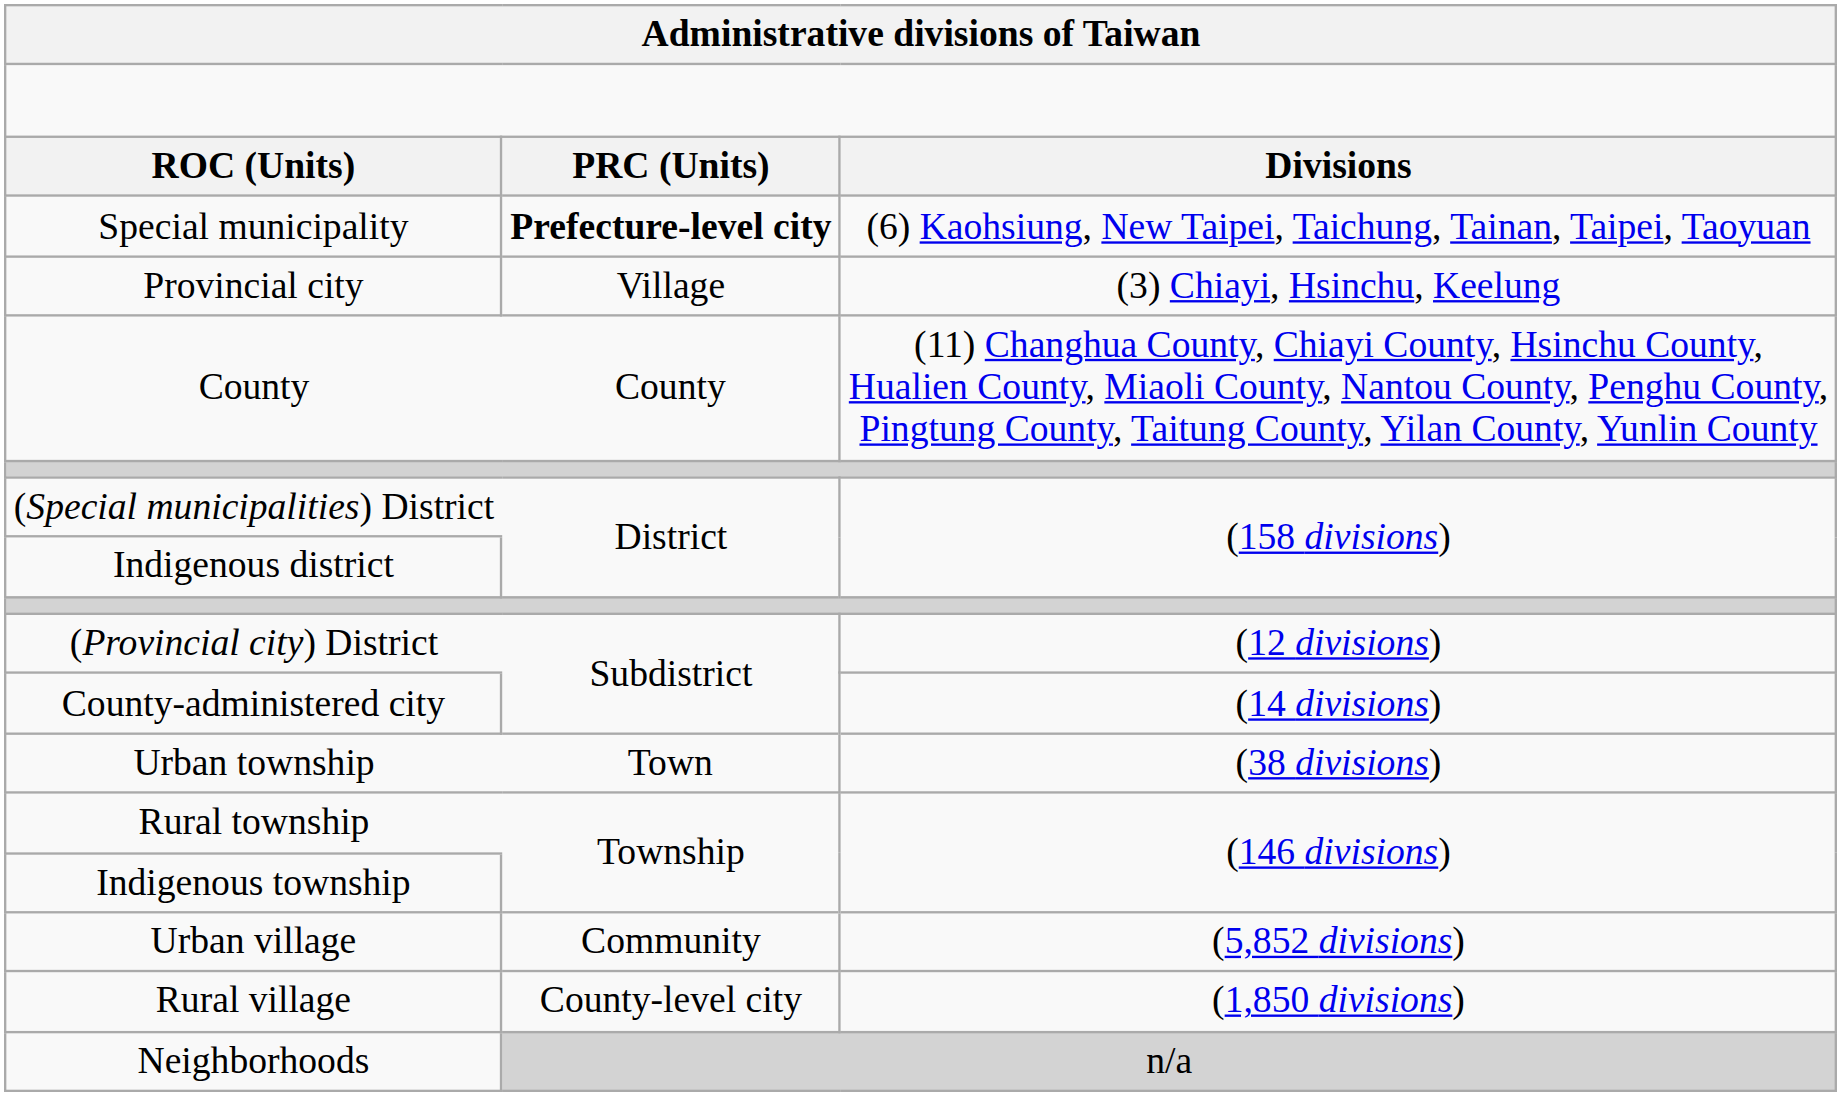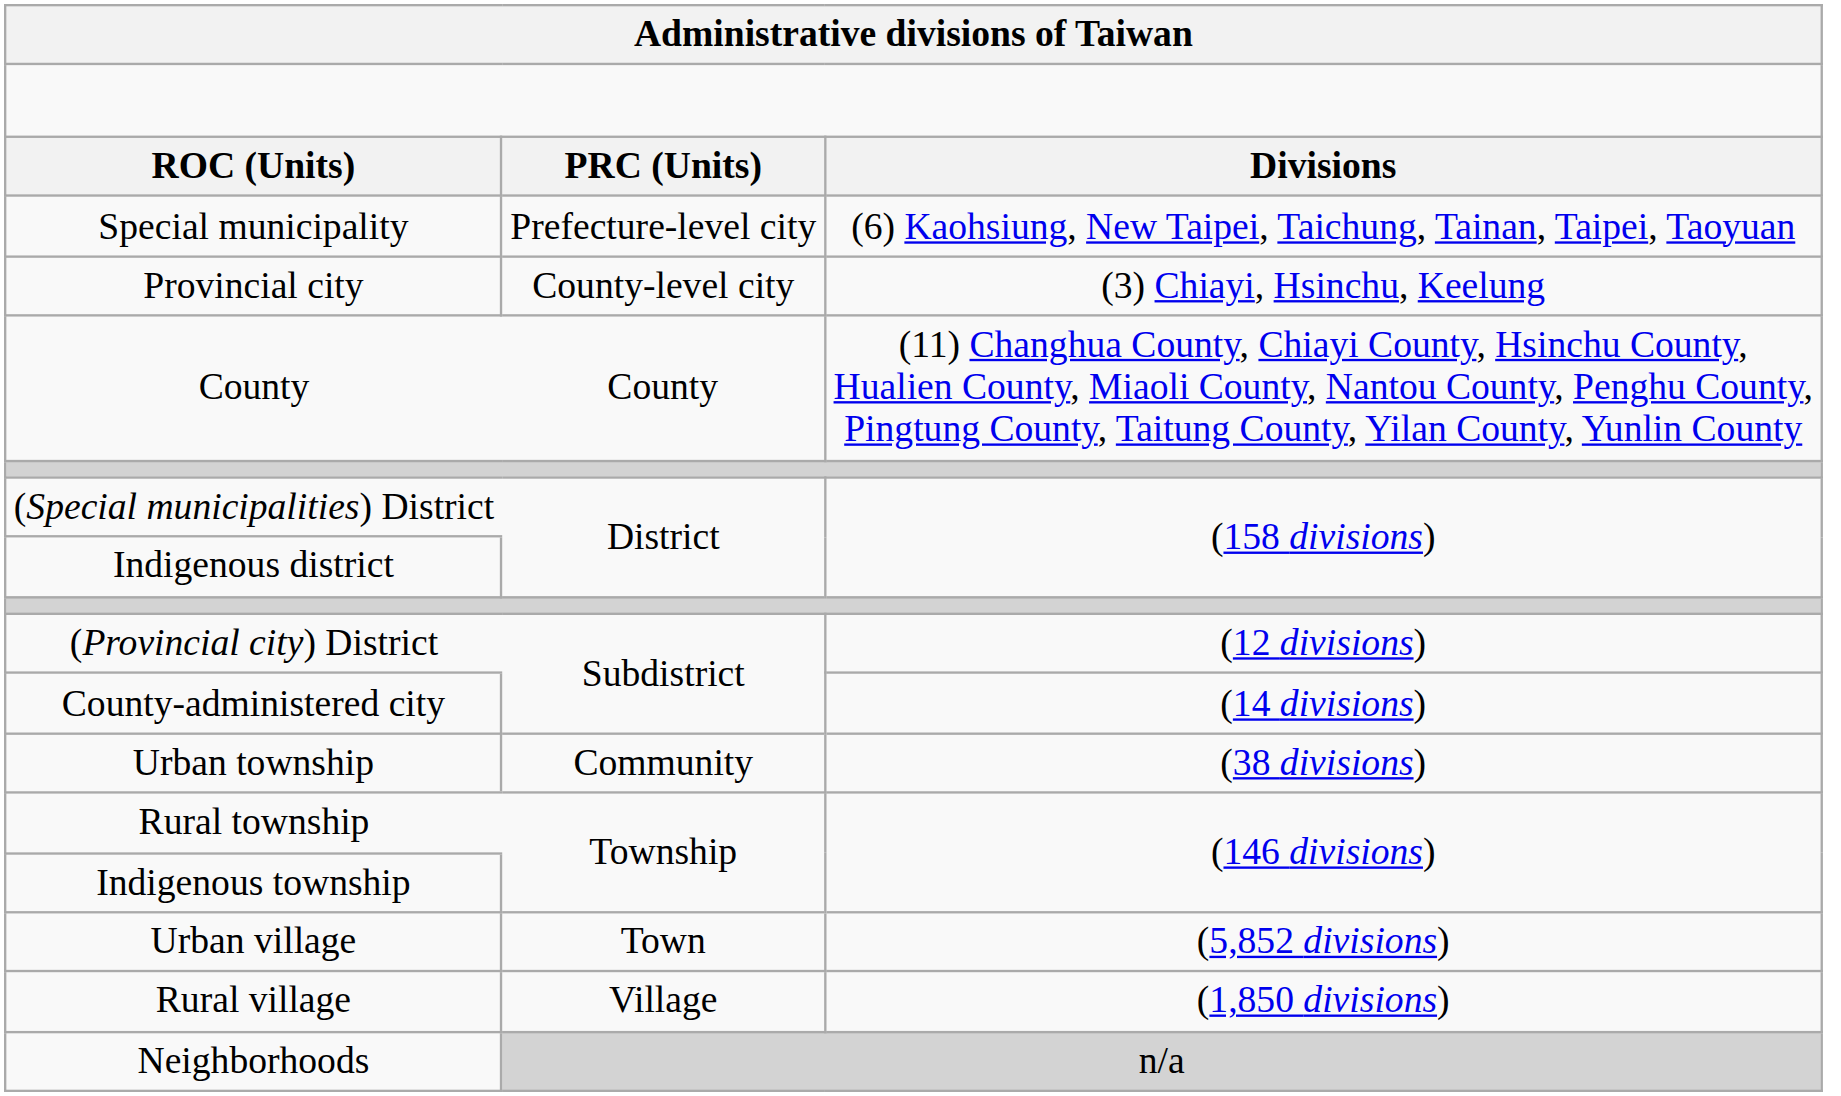(671, 225) bold -> (663, 225) normal
(671, 285) Village -> (663, 285) County-level city
(670, 762) Town -> (663, 762) Community
(671, 941) Community -> (663, 941) Town
(671, 1000) County-level city -> (663, 1000) Village
